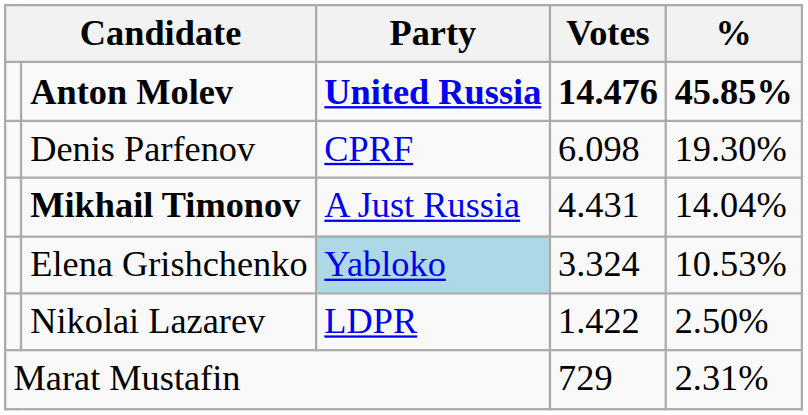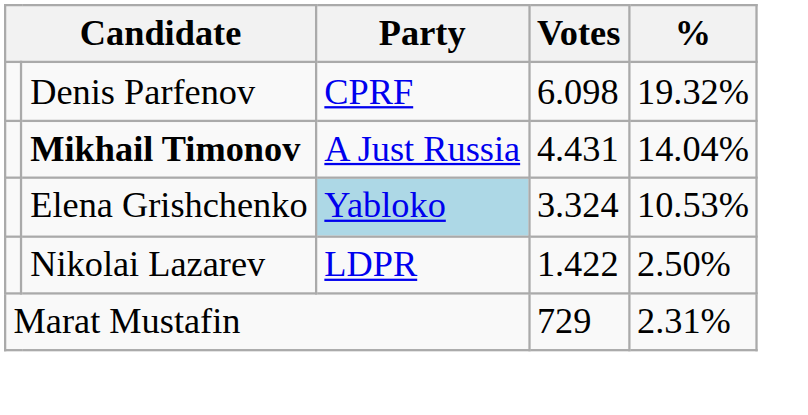- row: (132, 90)
(731, 148) 19.30% -> (693, 90) 19.32%
